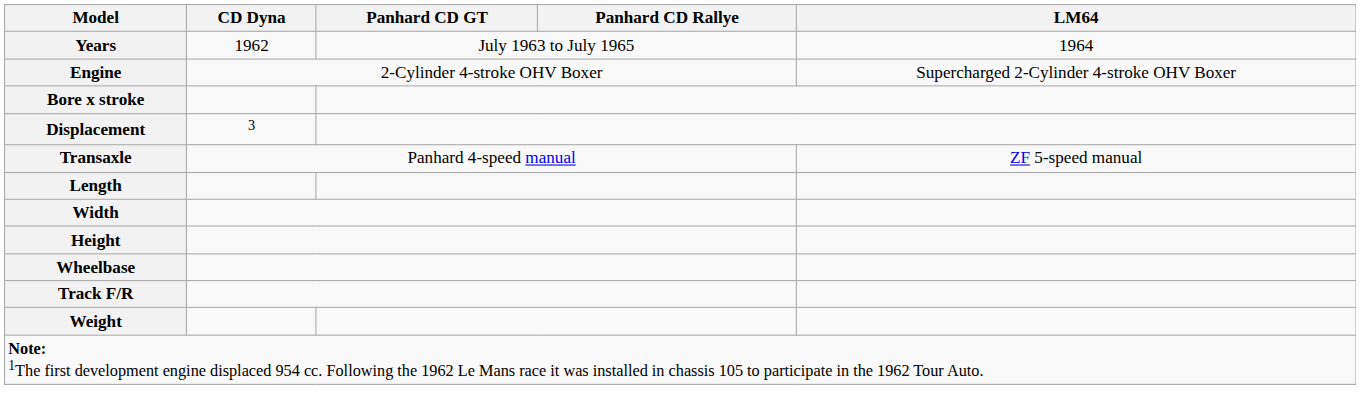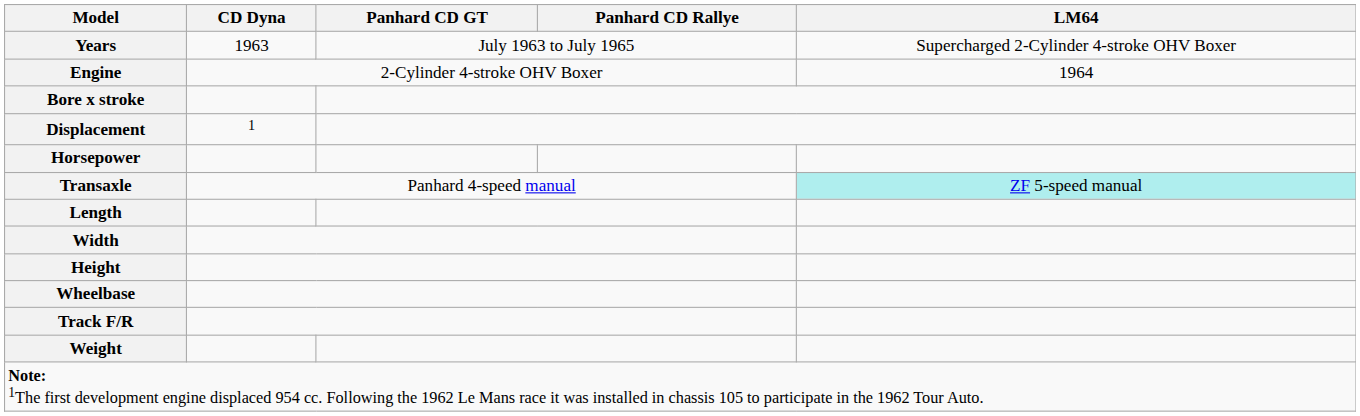(252, 45) 1962 -> (252, 45) 1963
(1076, 45) 1964 -> (1076, 45) Supercharged 2-Cylinder 4-stroke OHV Boxer
(1076, 72) Supercharged 2-Cylinder 4-stroke OHV Boxer -> (1076, 72) 1964
(252, 125) 3 -> (252, 125) 1
+ row: (96, 158)
(1076, 158) no background -> (1076, 185) paleturquoise background
